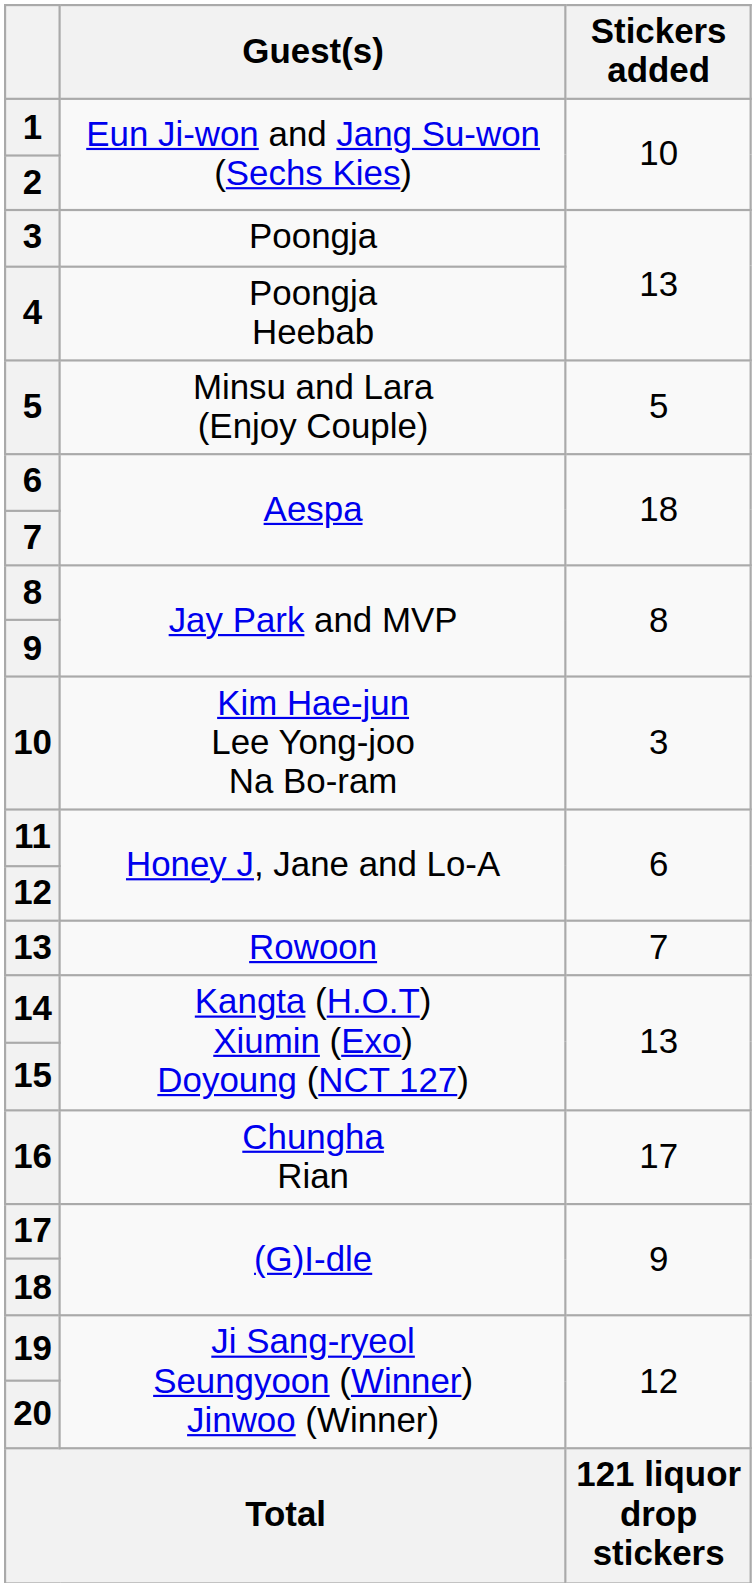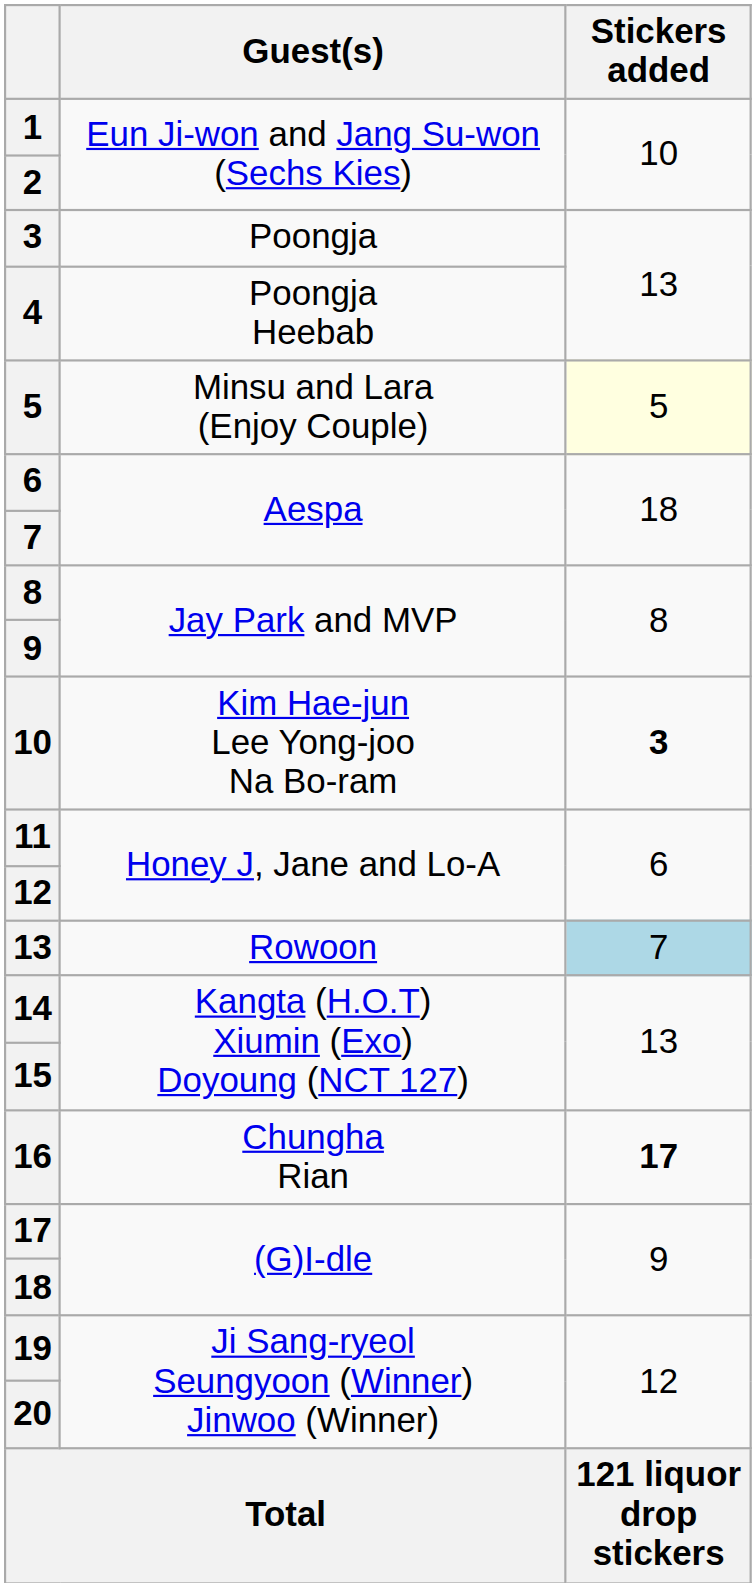(659, 406) no background -> (659, 406) lightyellow background
(659, 742) normal -> (659, 742) bold
(659, 947) no background -> (659, 947) lightblue background
(659, 1156) normal -> (659, 1156) bold
